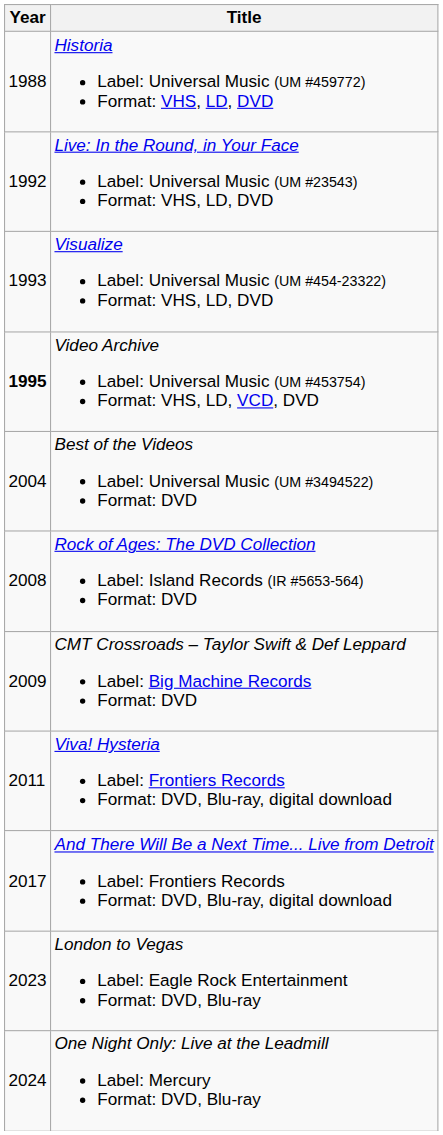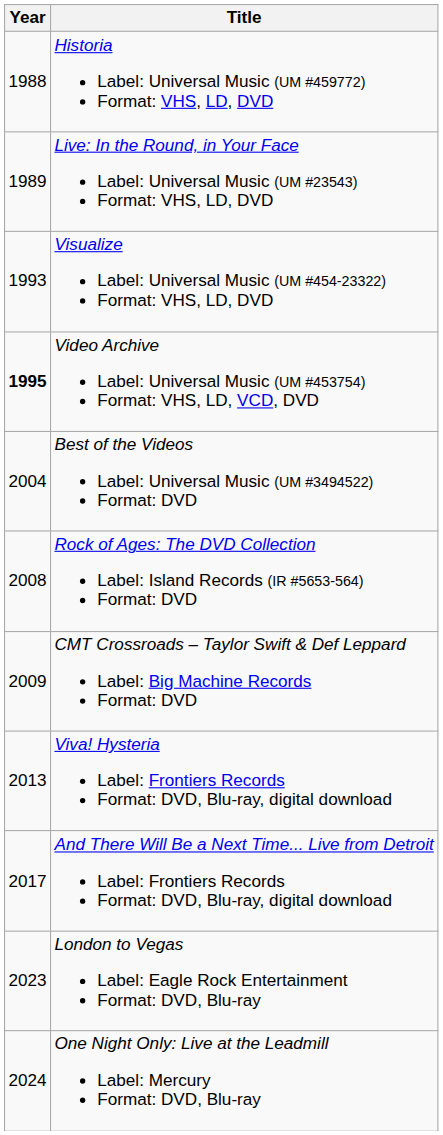(28, 181) 1992 -> (28, 181) 1989
(27, 780) 2011 -> (28, 780) 2013
